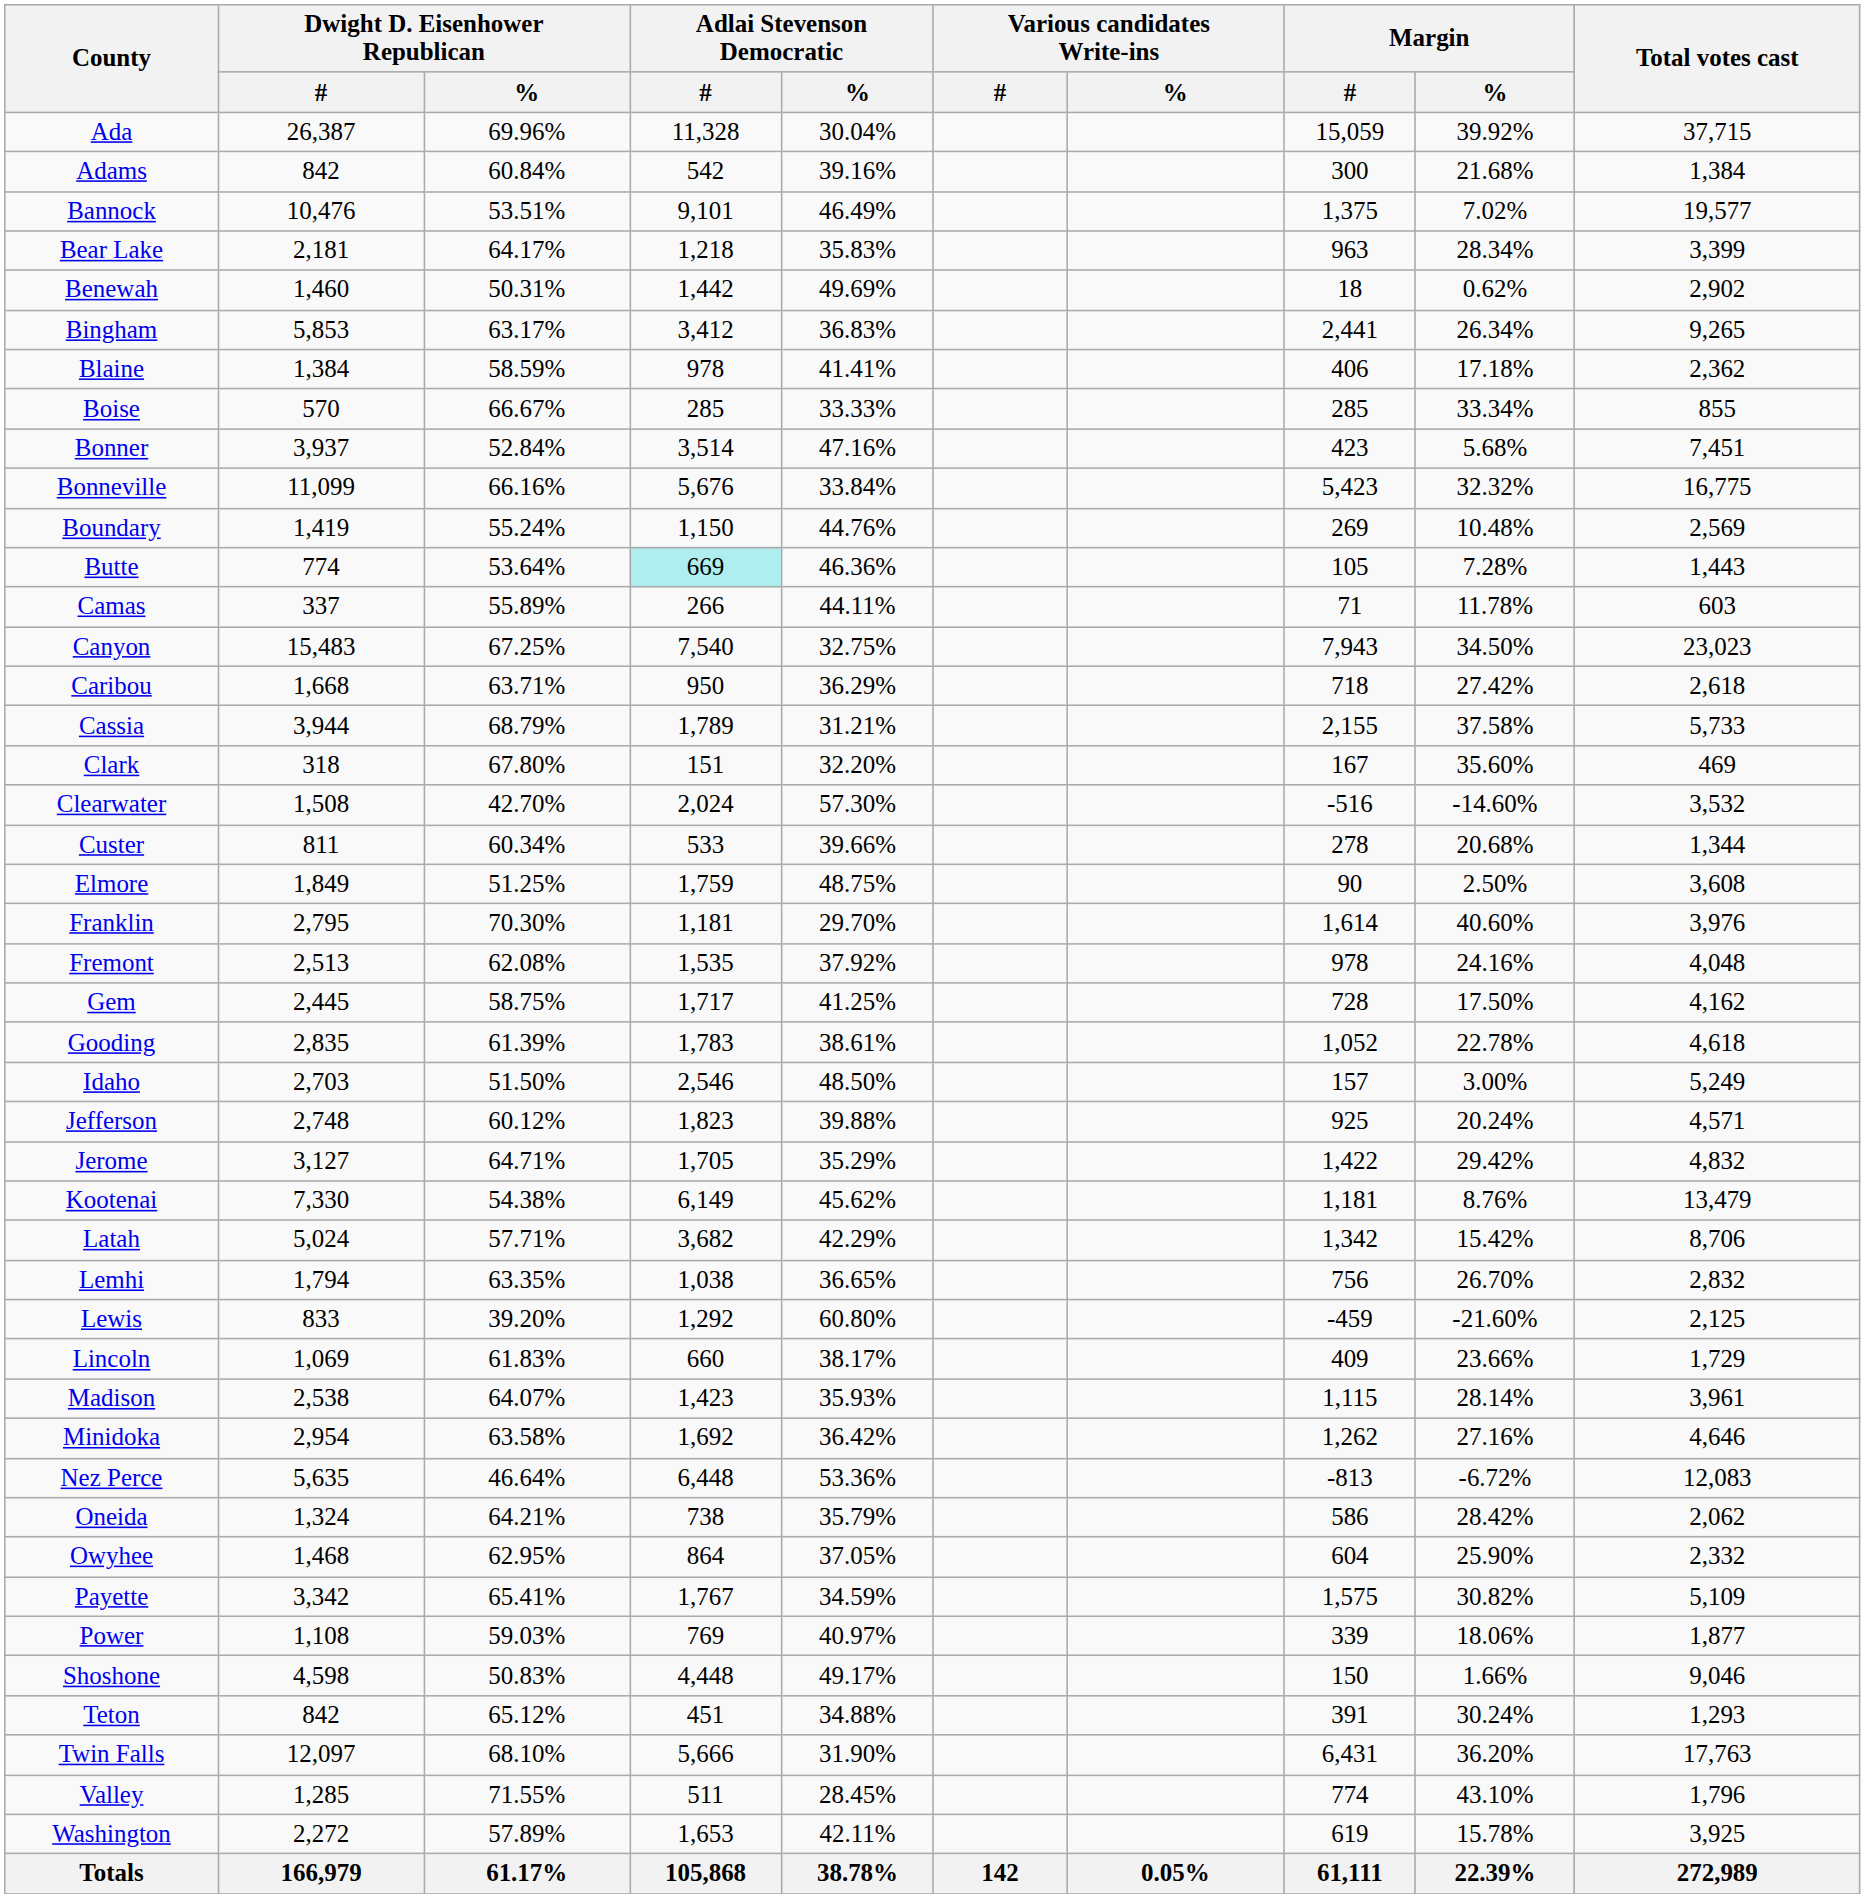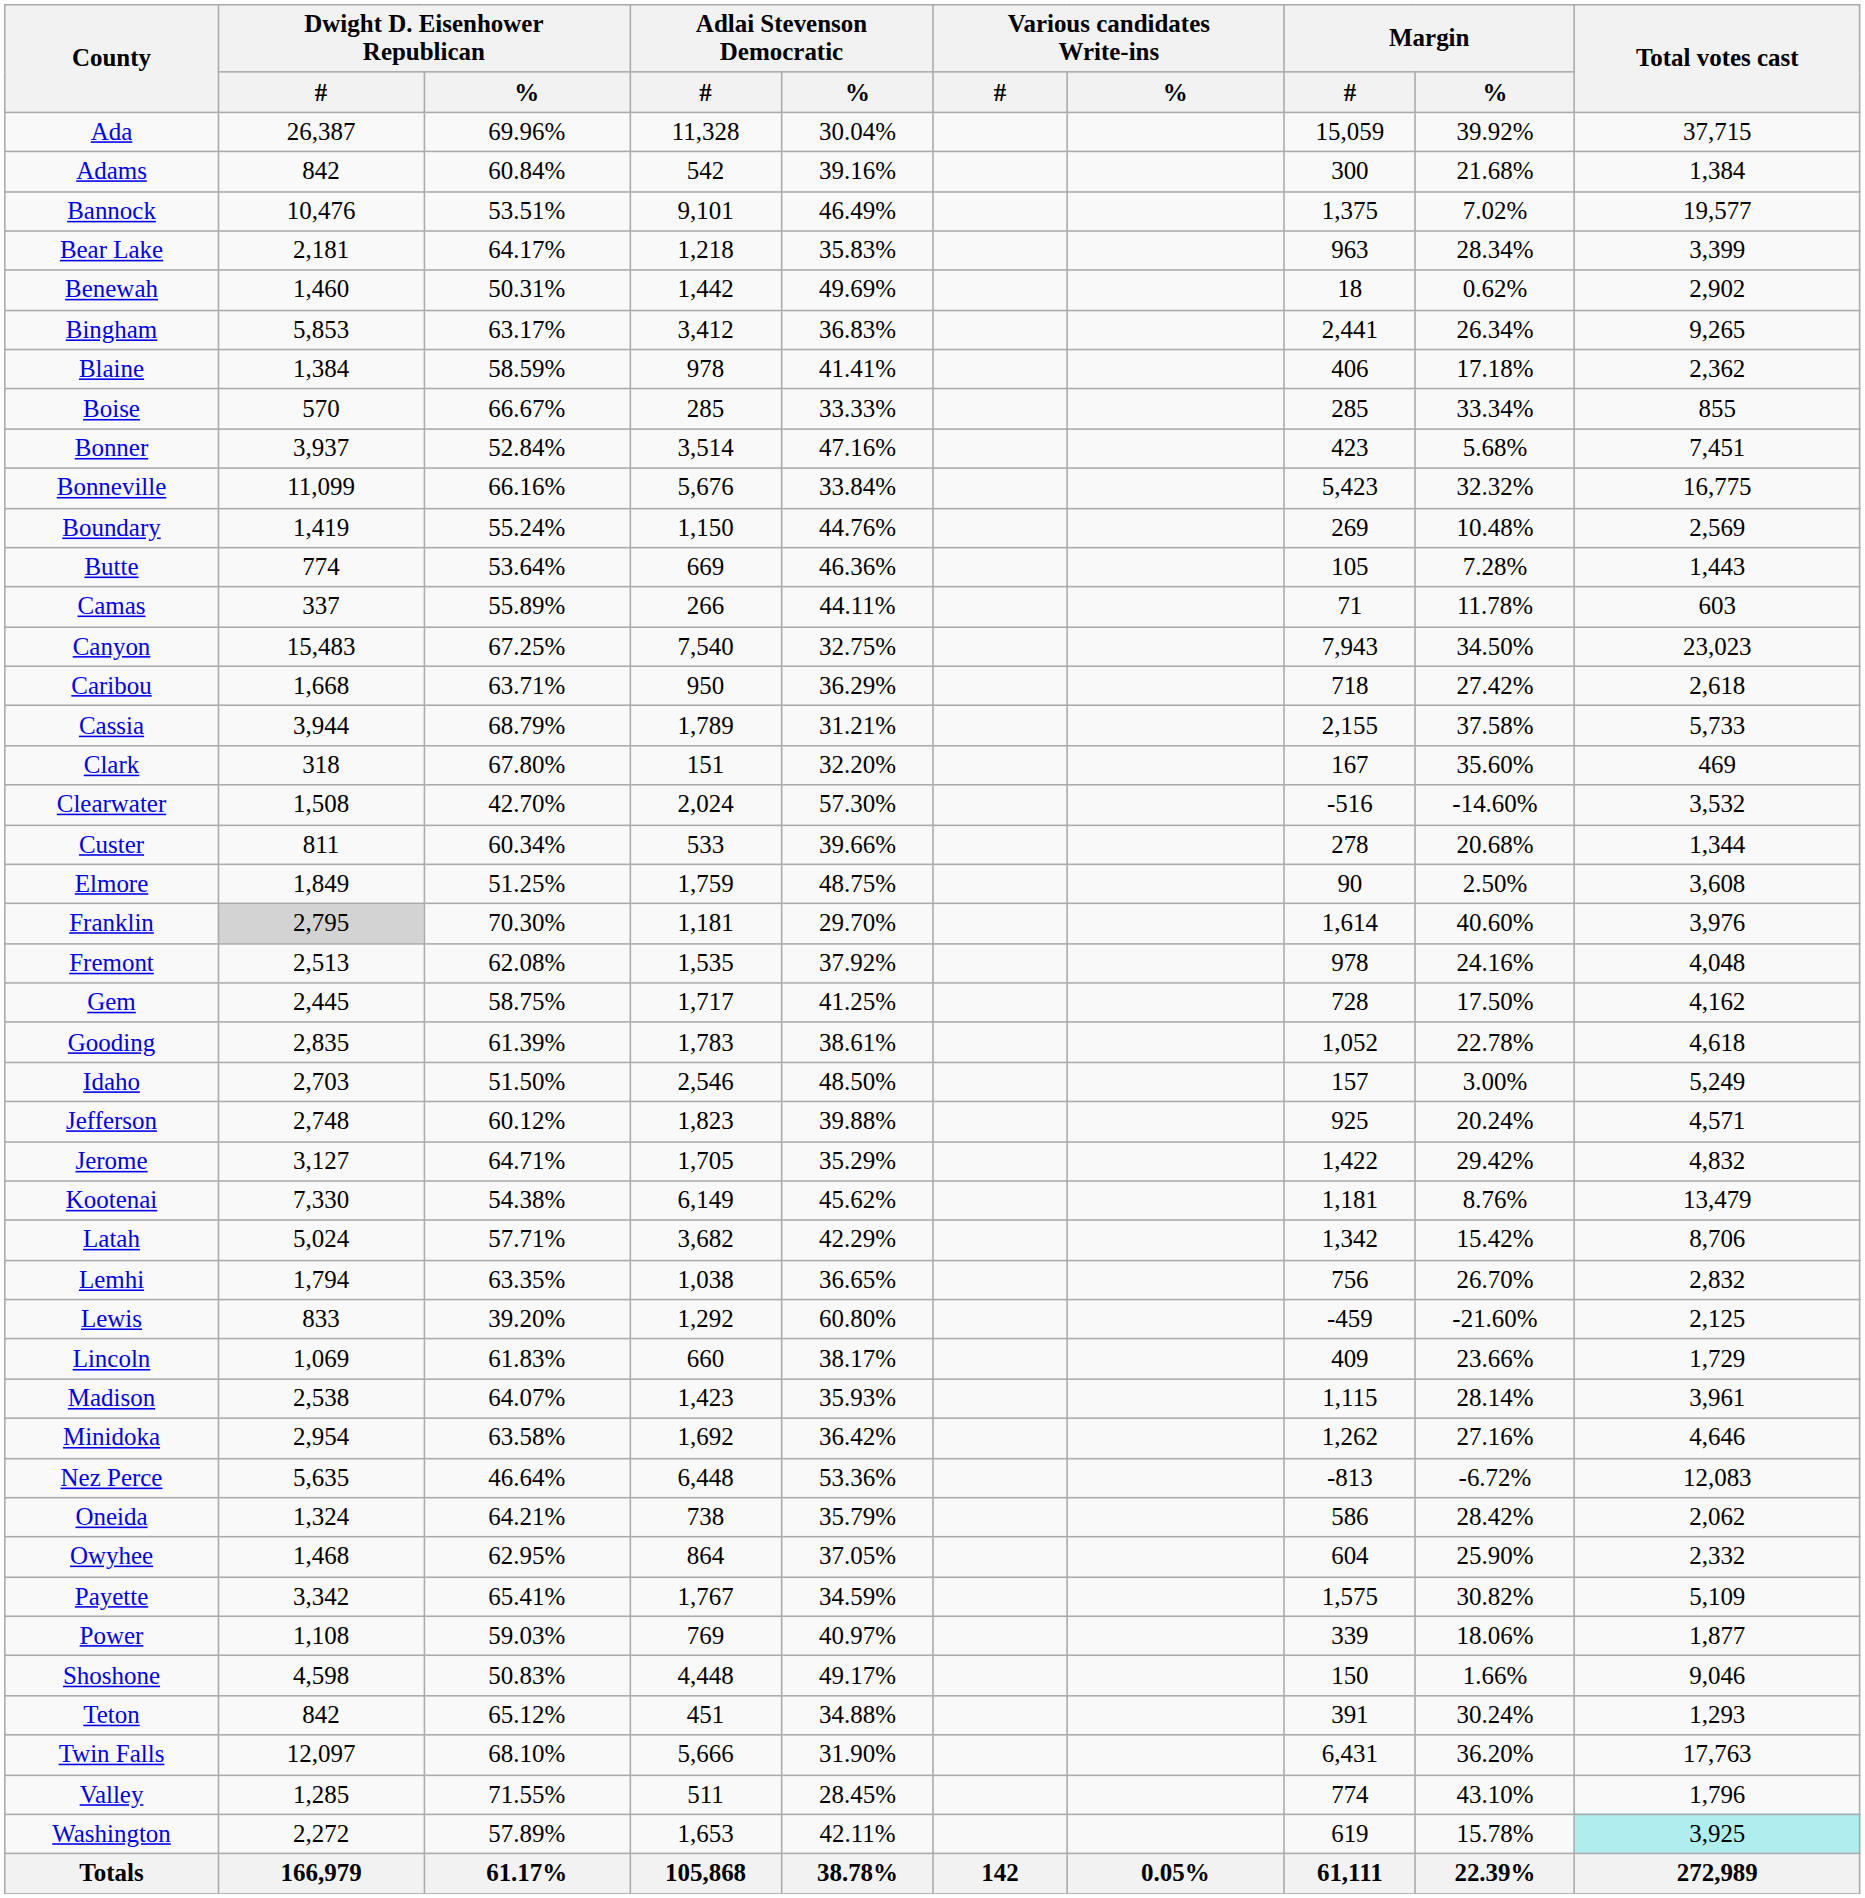(706, 566) paleturquoise background -> (706, 566) no background
(321, 923) no background -> (321, 923) lightgrey background
(1717, 1833) no background -> (1717, 1833) paleturquoise background
